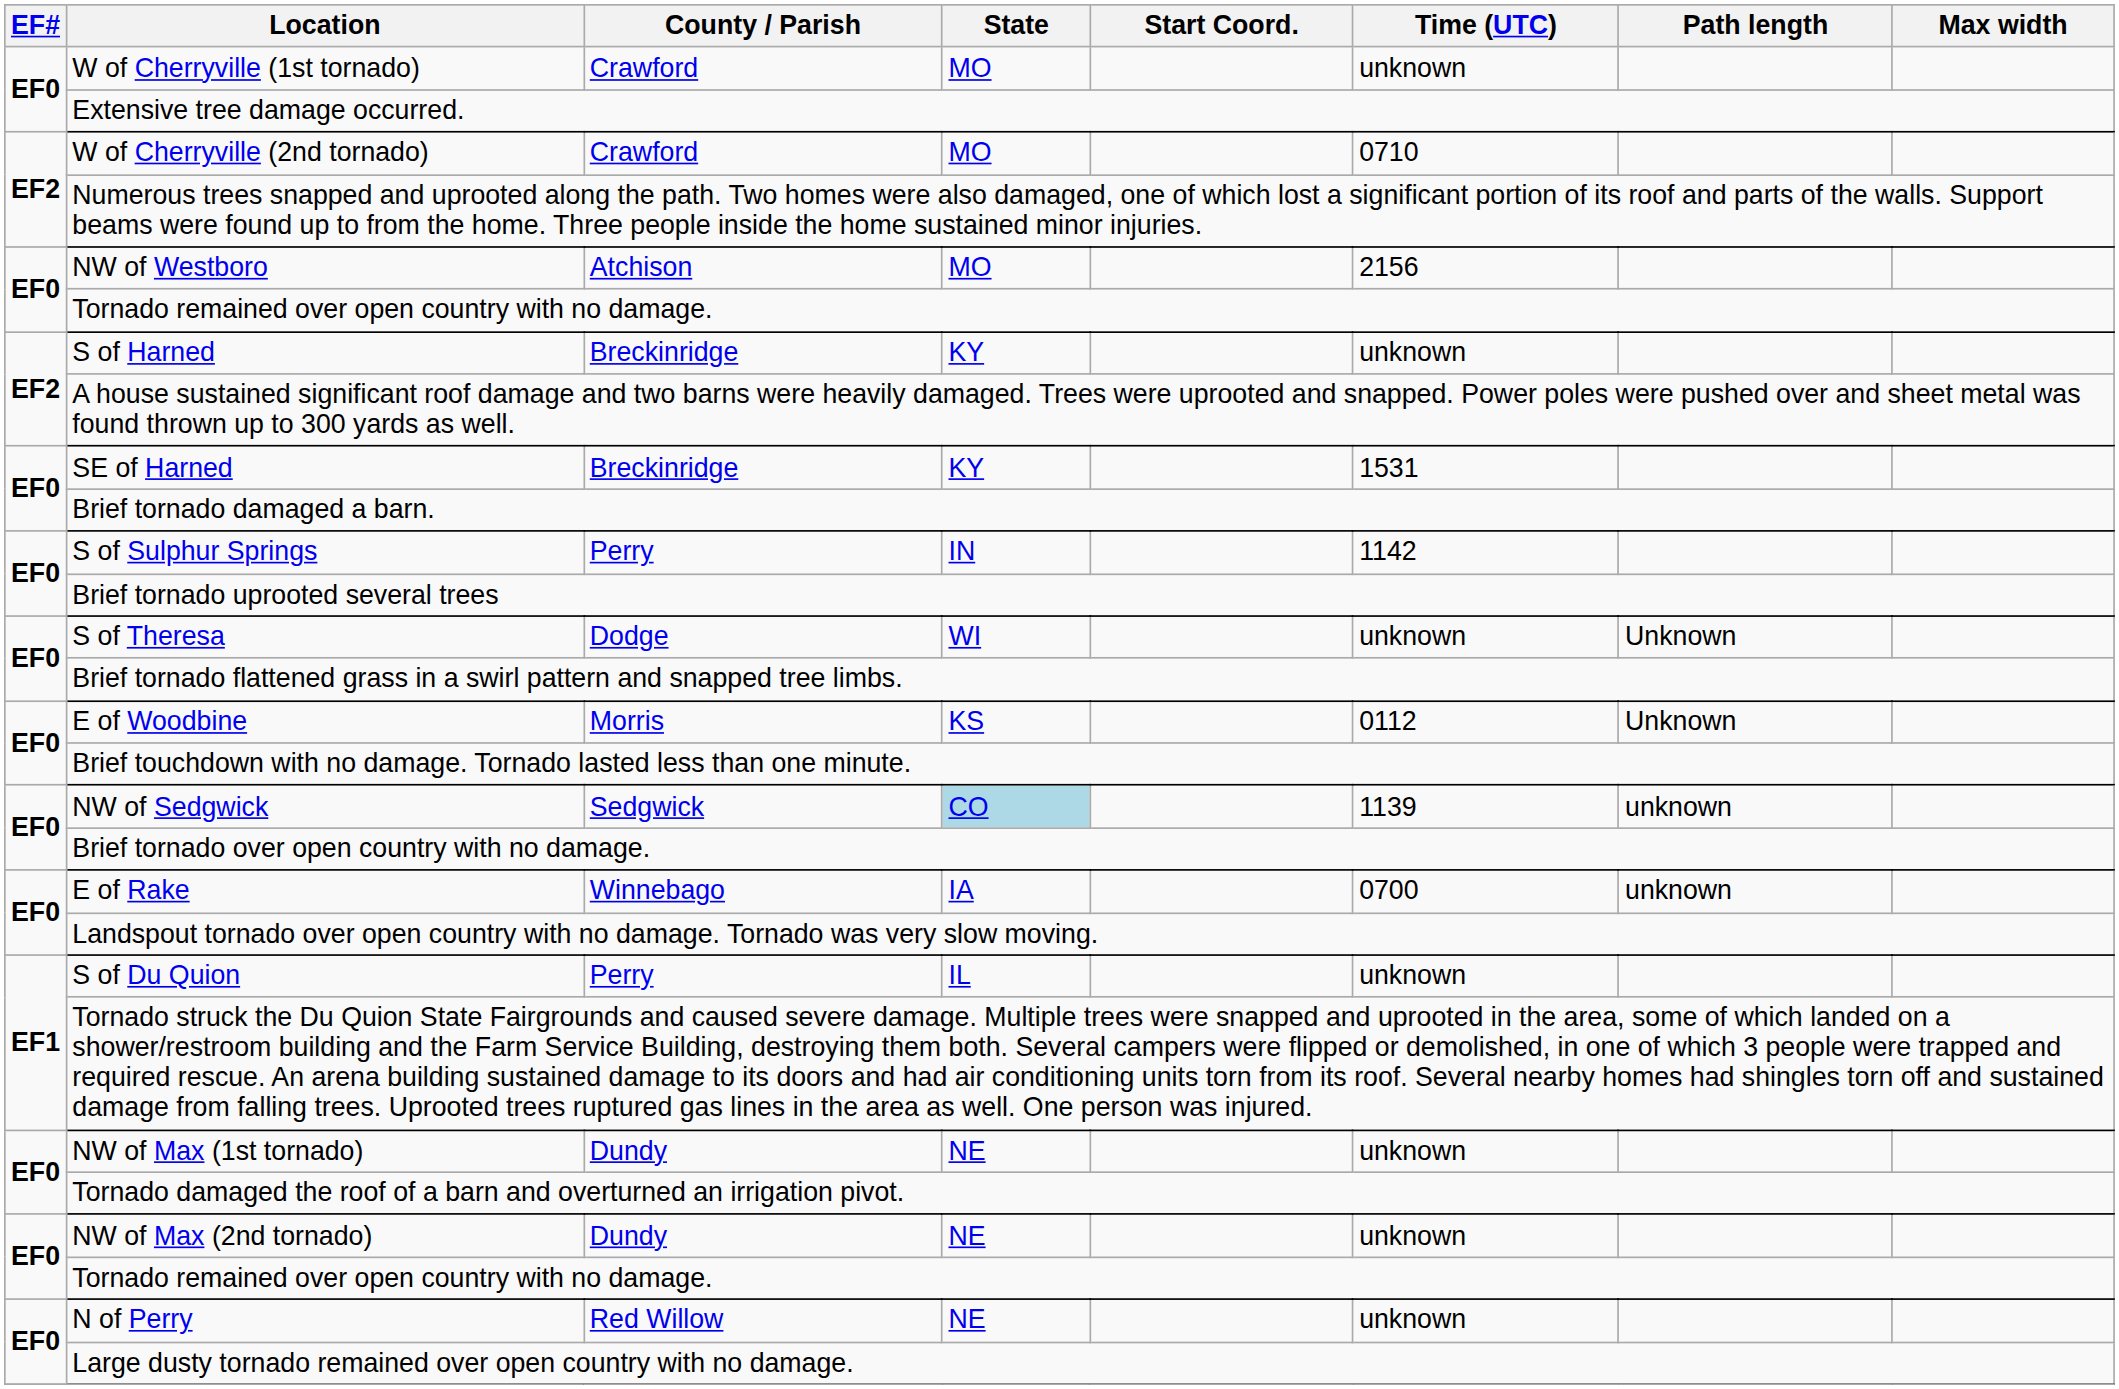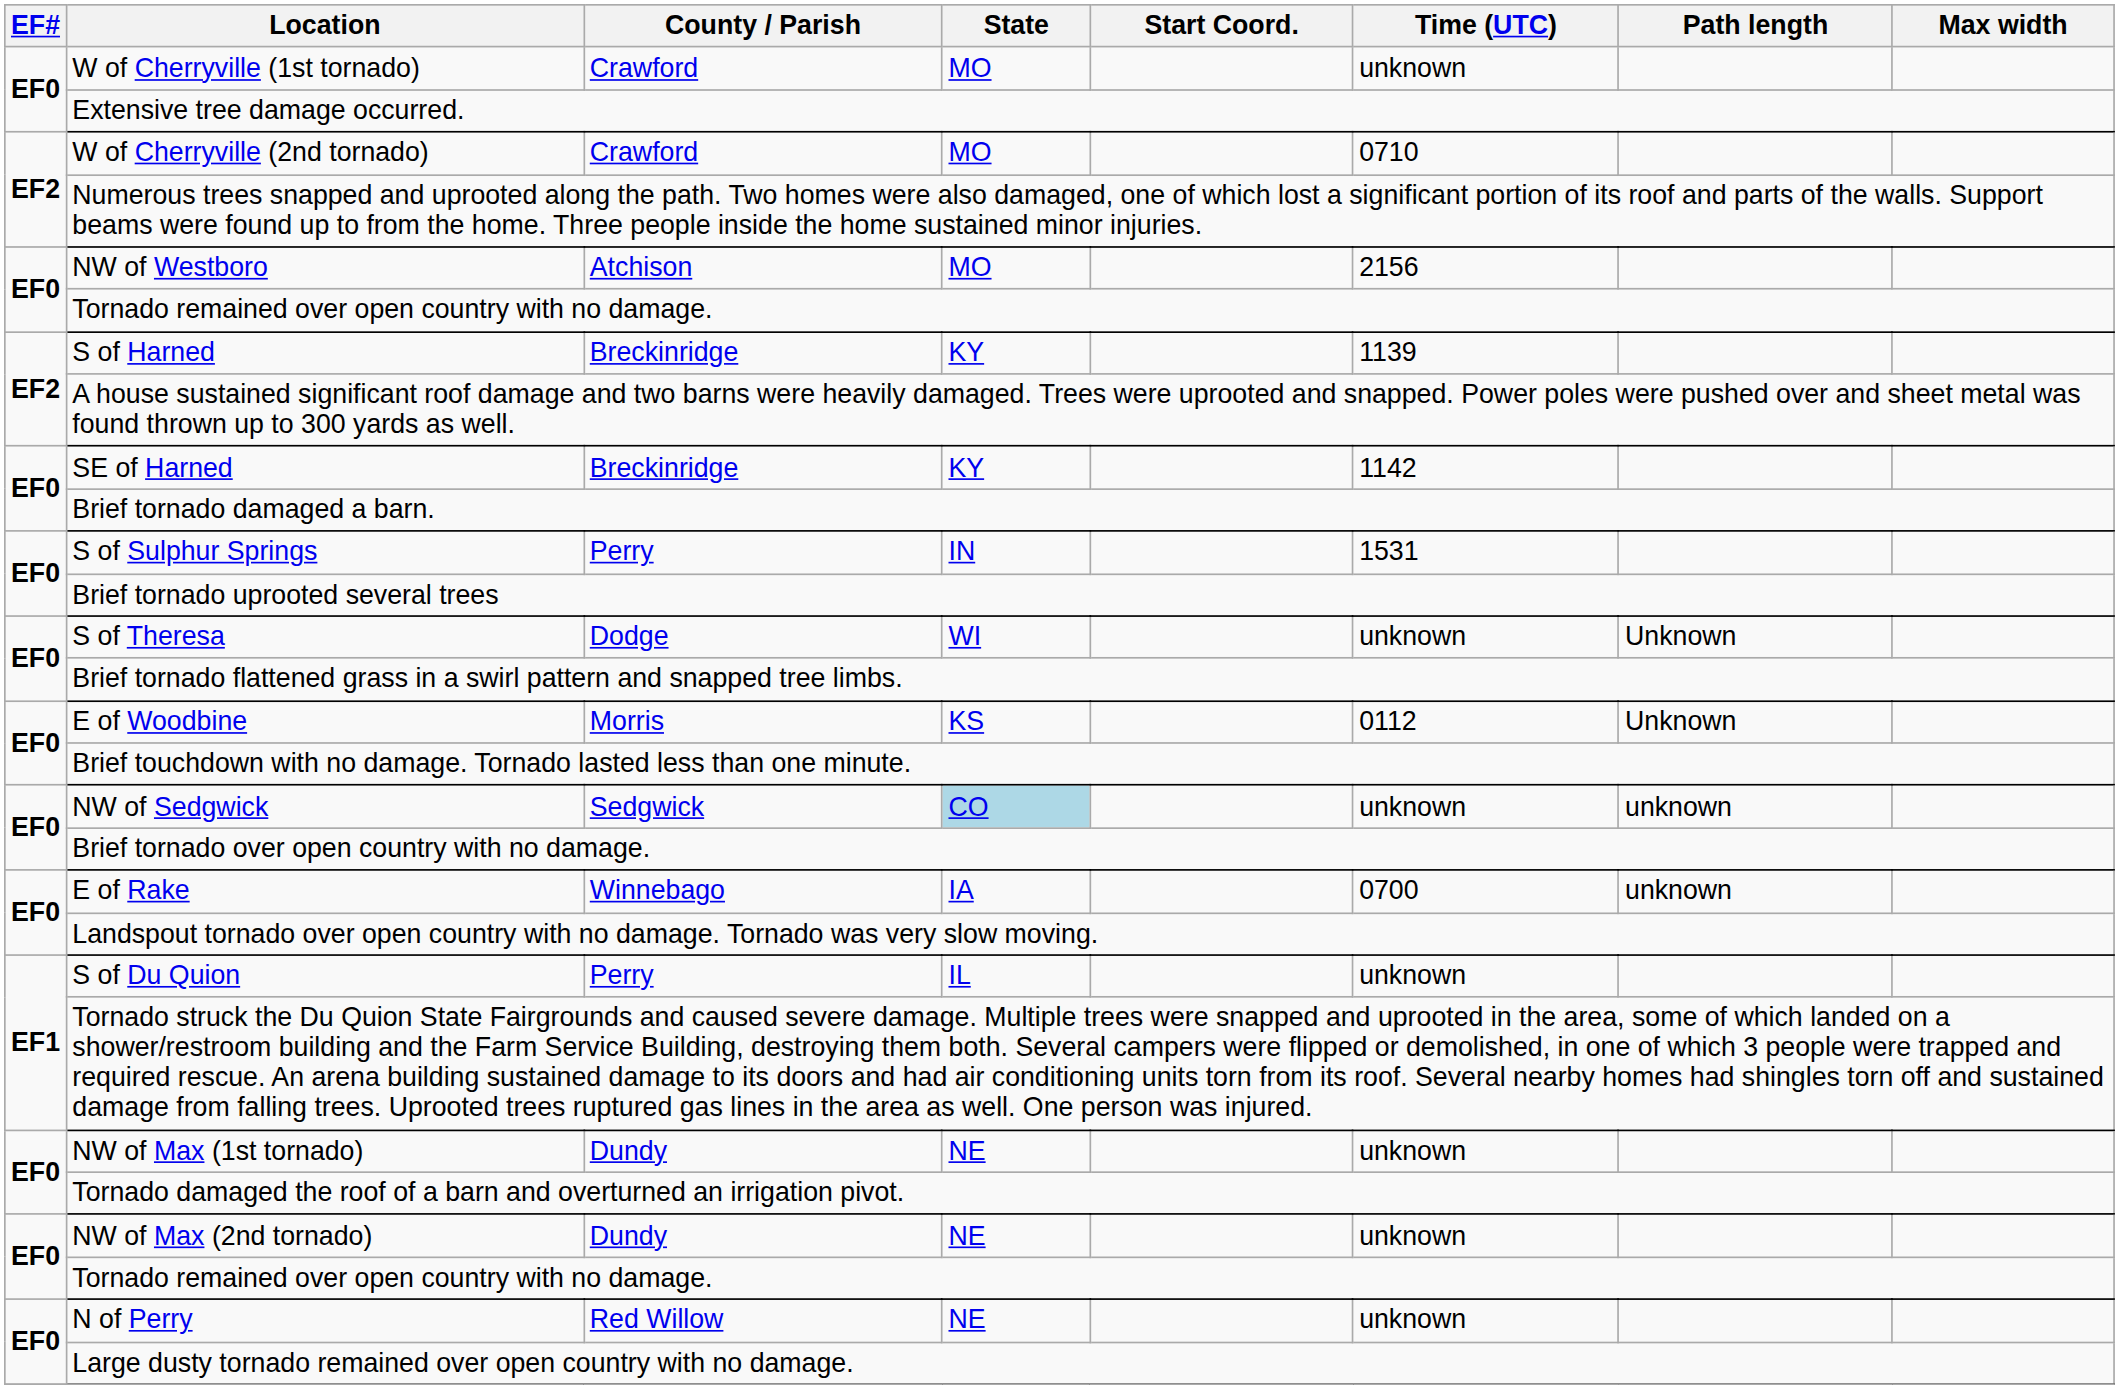(1413, 352) unknown -> (1388, 352) 1139
(1389, 467) 1531 -> (1388, 467) 1142
(1388, 551) 1142 -> (1389, 551) 1531
(1388, 806) 1139 -> (1413, 806) unknown
